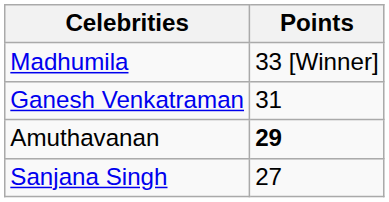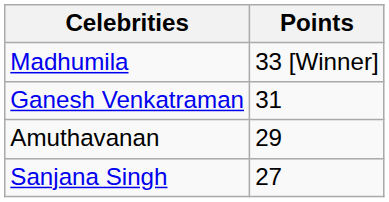(269, 138) bold -> (269, 138) normal
